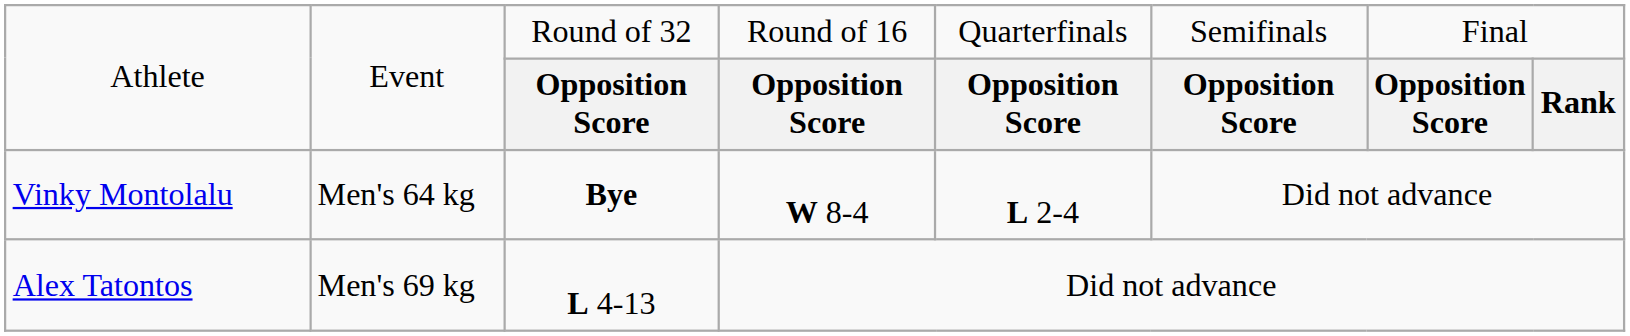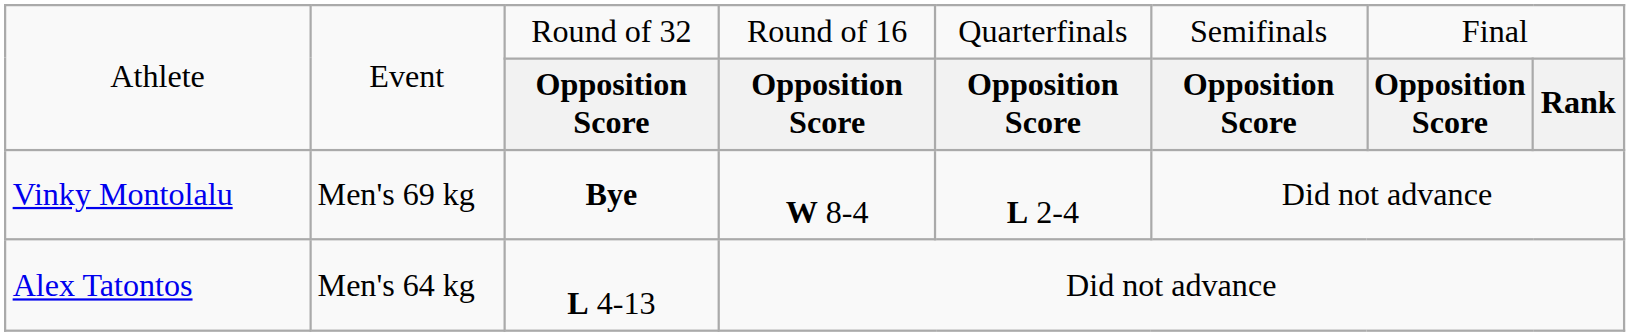(396, 194) Men's 64 kg -> (396, 194) Men's 69 kg
(396, 285) Men's 69 kg -> (396, 285) Men's 64 kg
